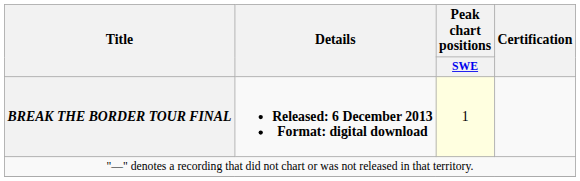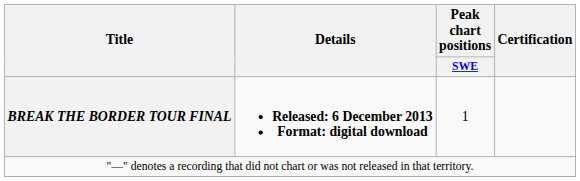(465, 116) lightyellow background -> (465, 116) no background
